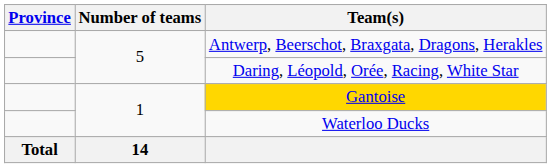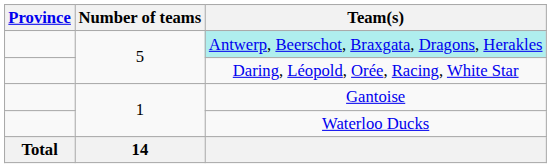(376, 44) no background -> (376, 44) paleturquoise background
(376, 96) gold background -> (376, 96) no background
